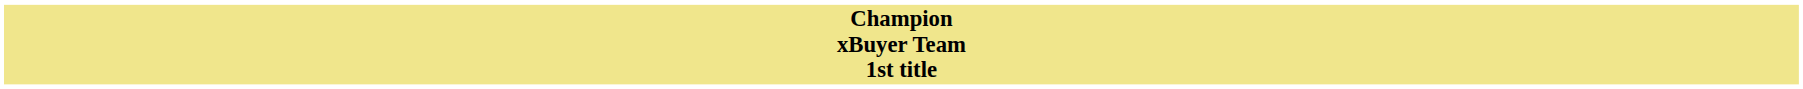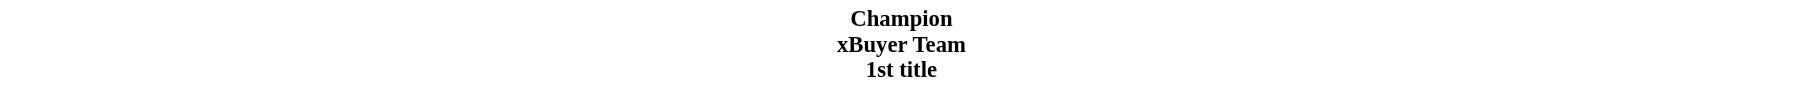(901, 44) khaki background -> (901, 44) no background
